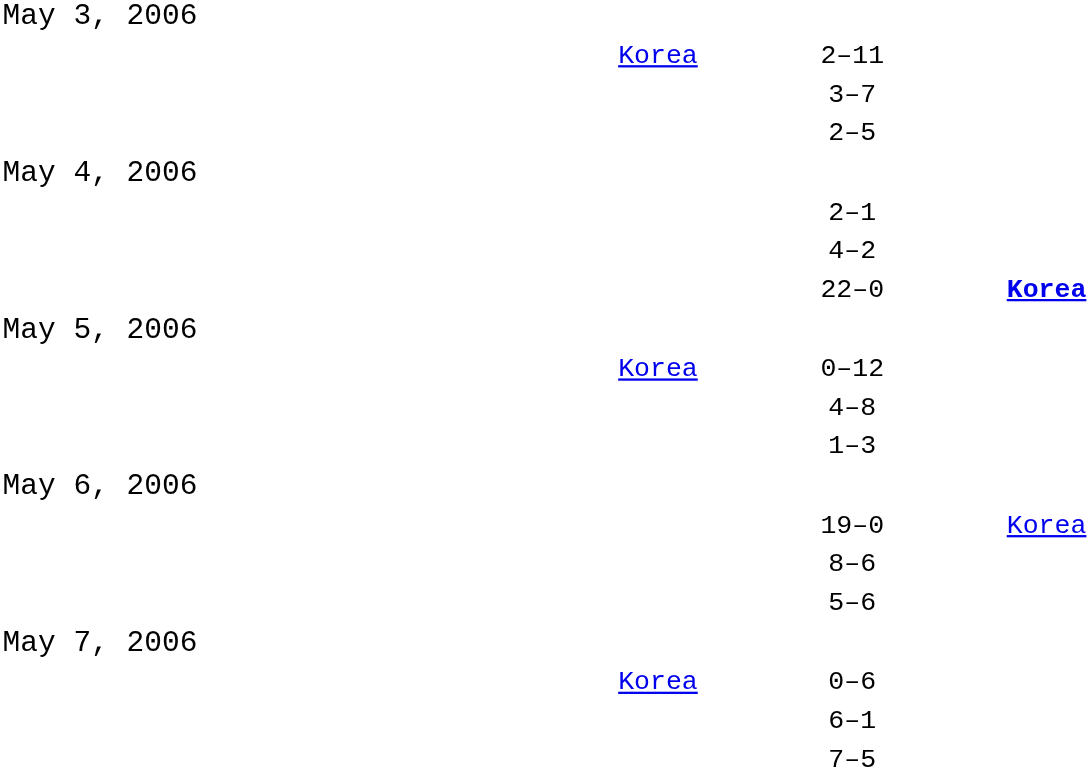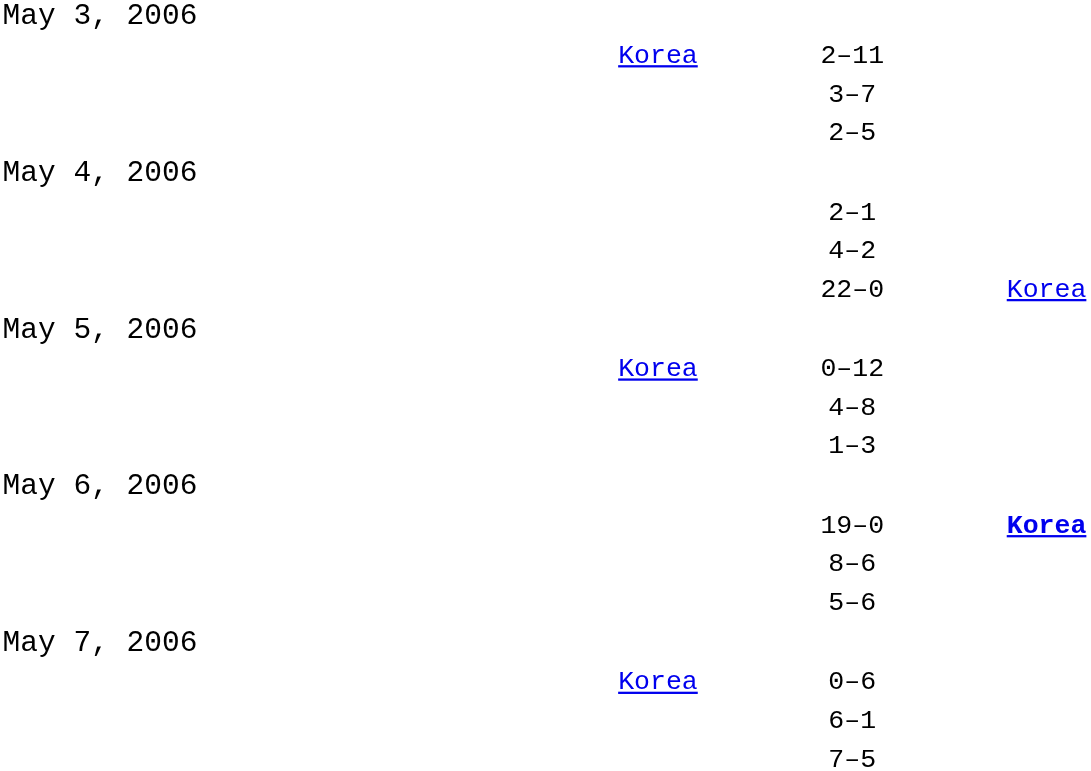(1047, 290) bold -> (1047, 290) normal
(1047, 526) normal -> (1047, 526) bold
